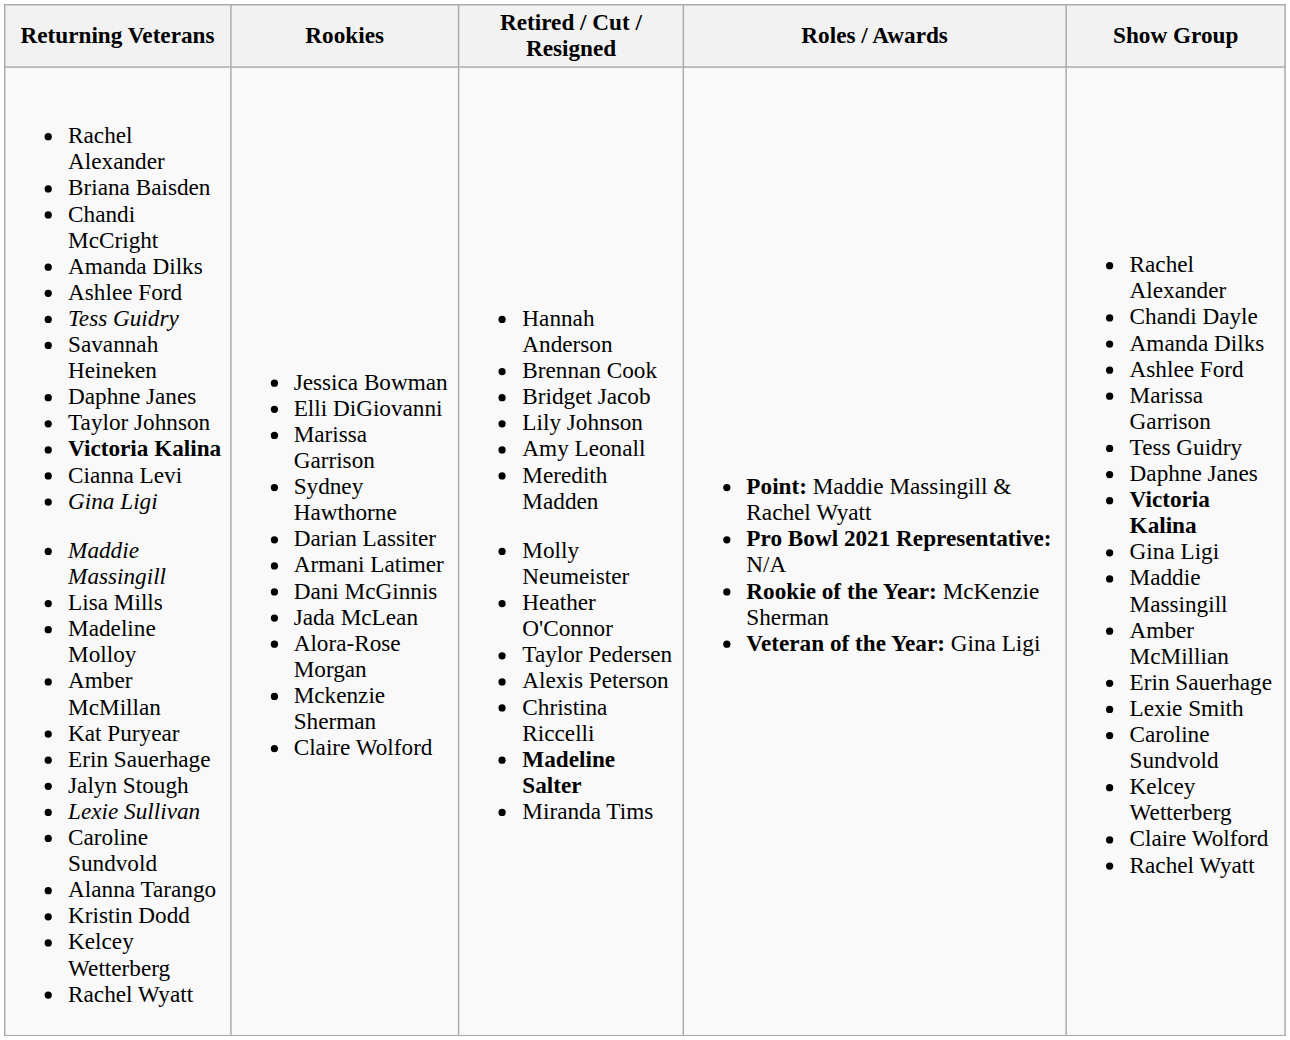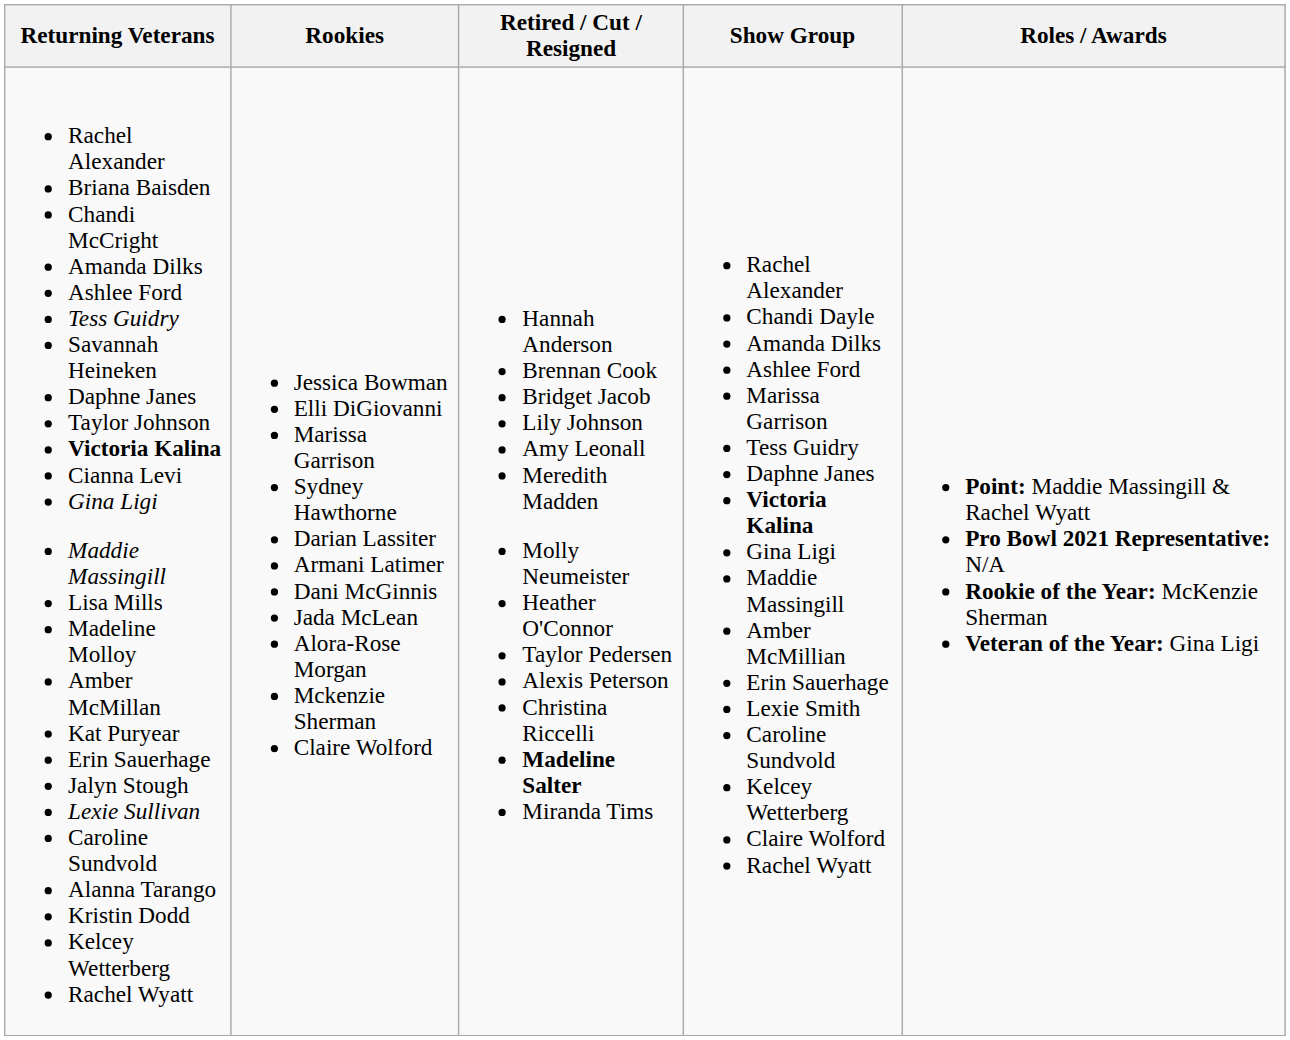columns swapped: (875, 35) <-> (1176, 35)
